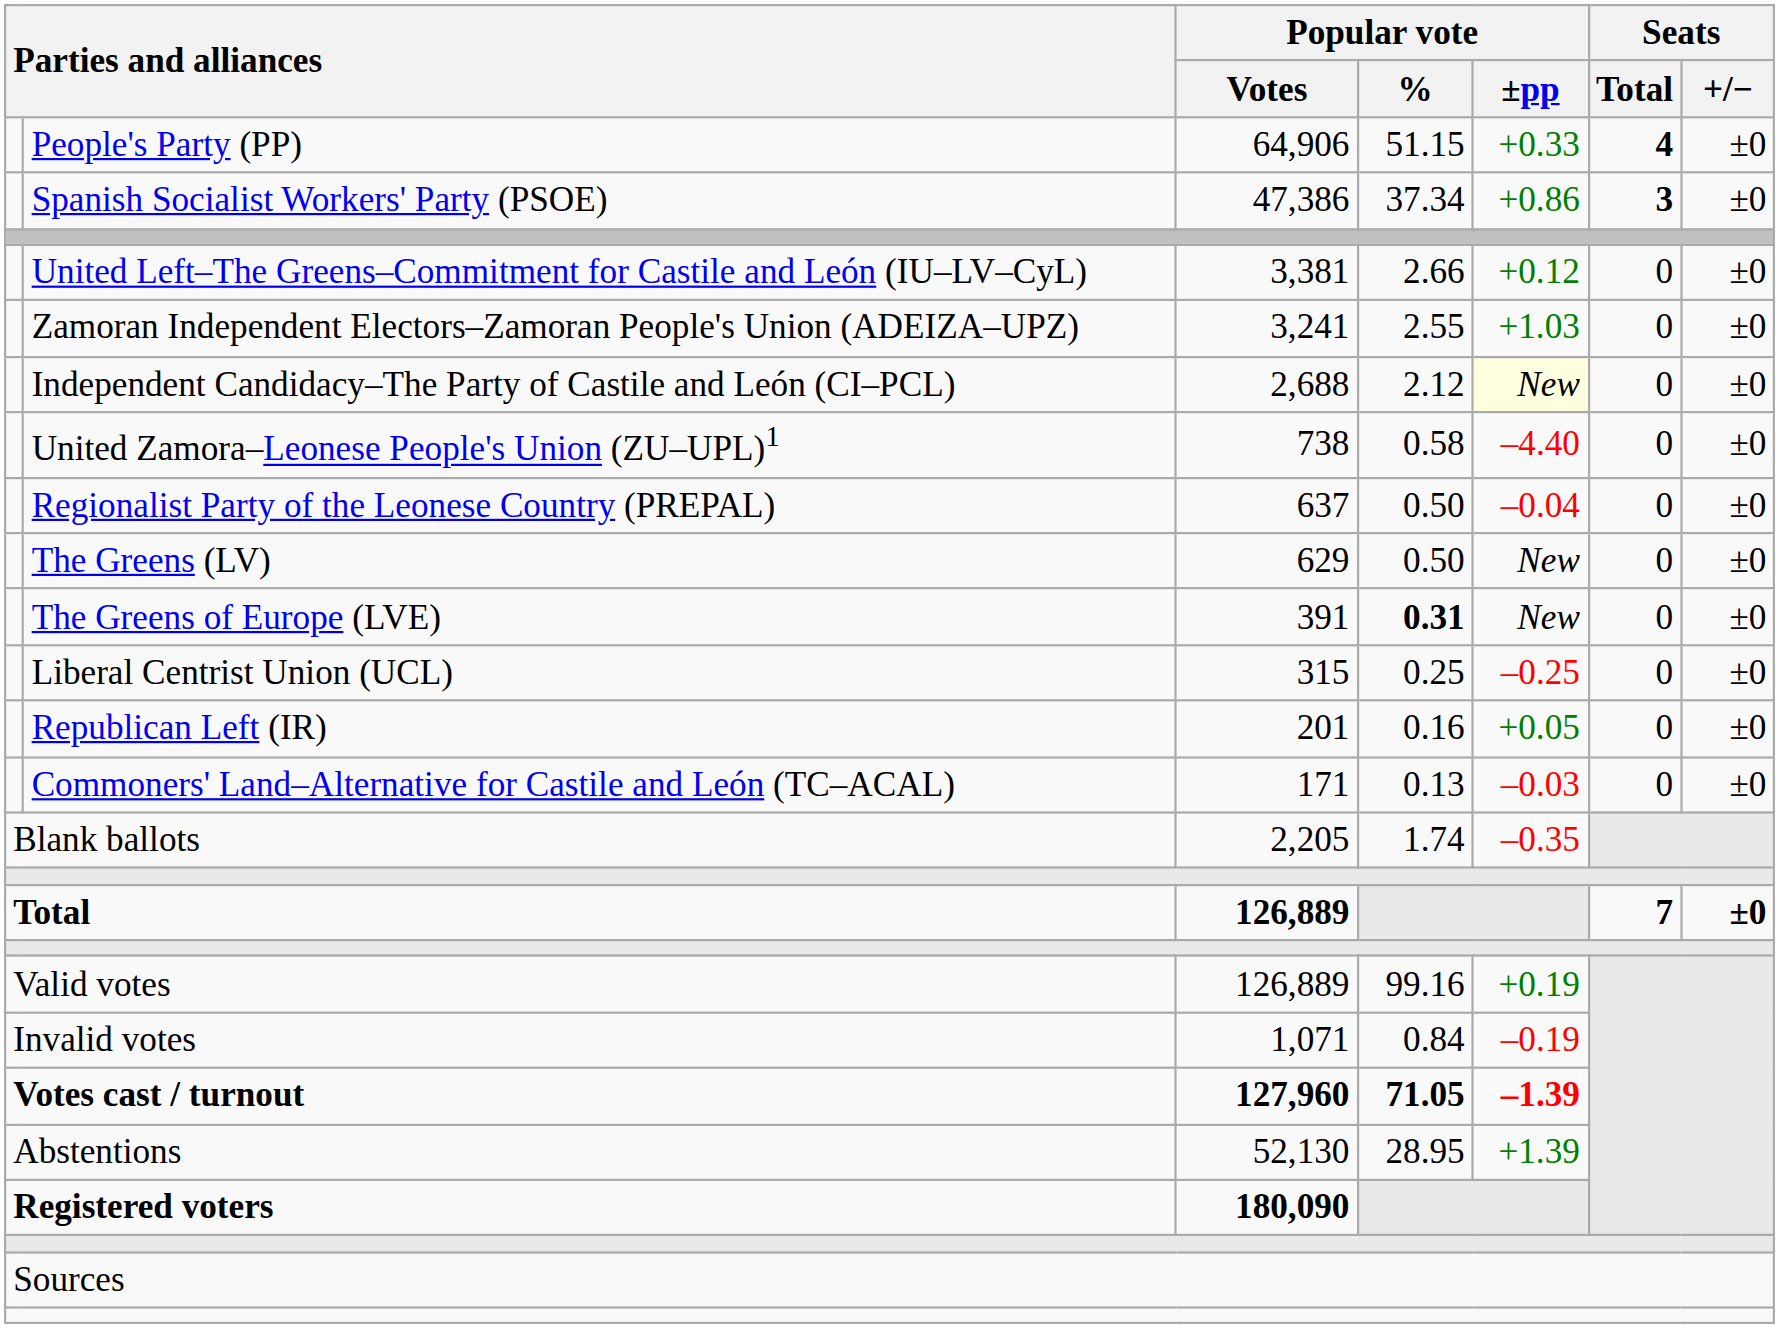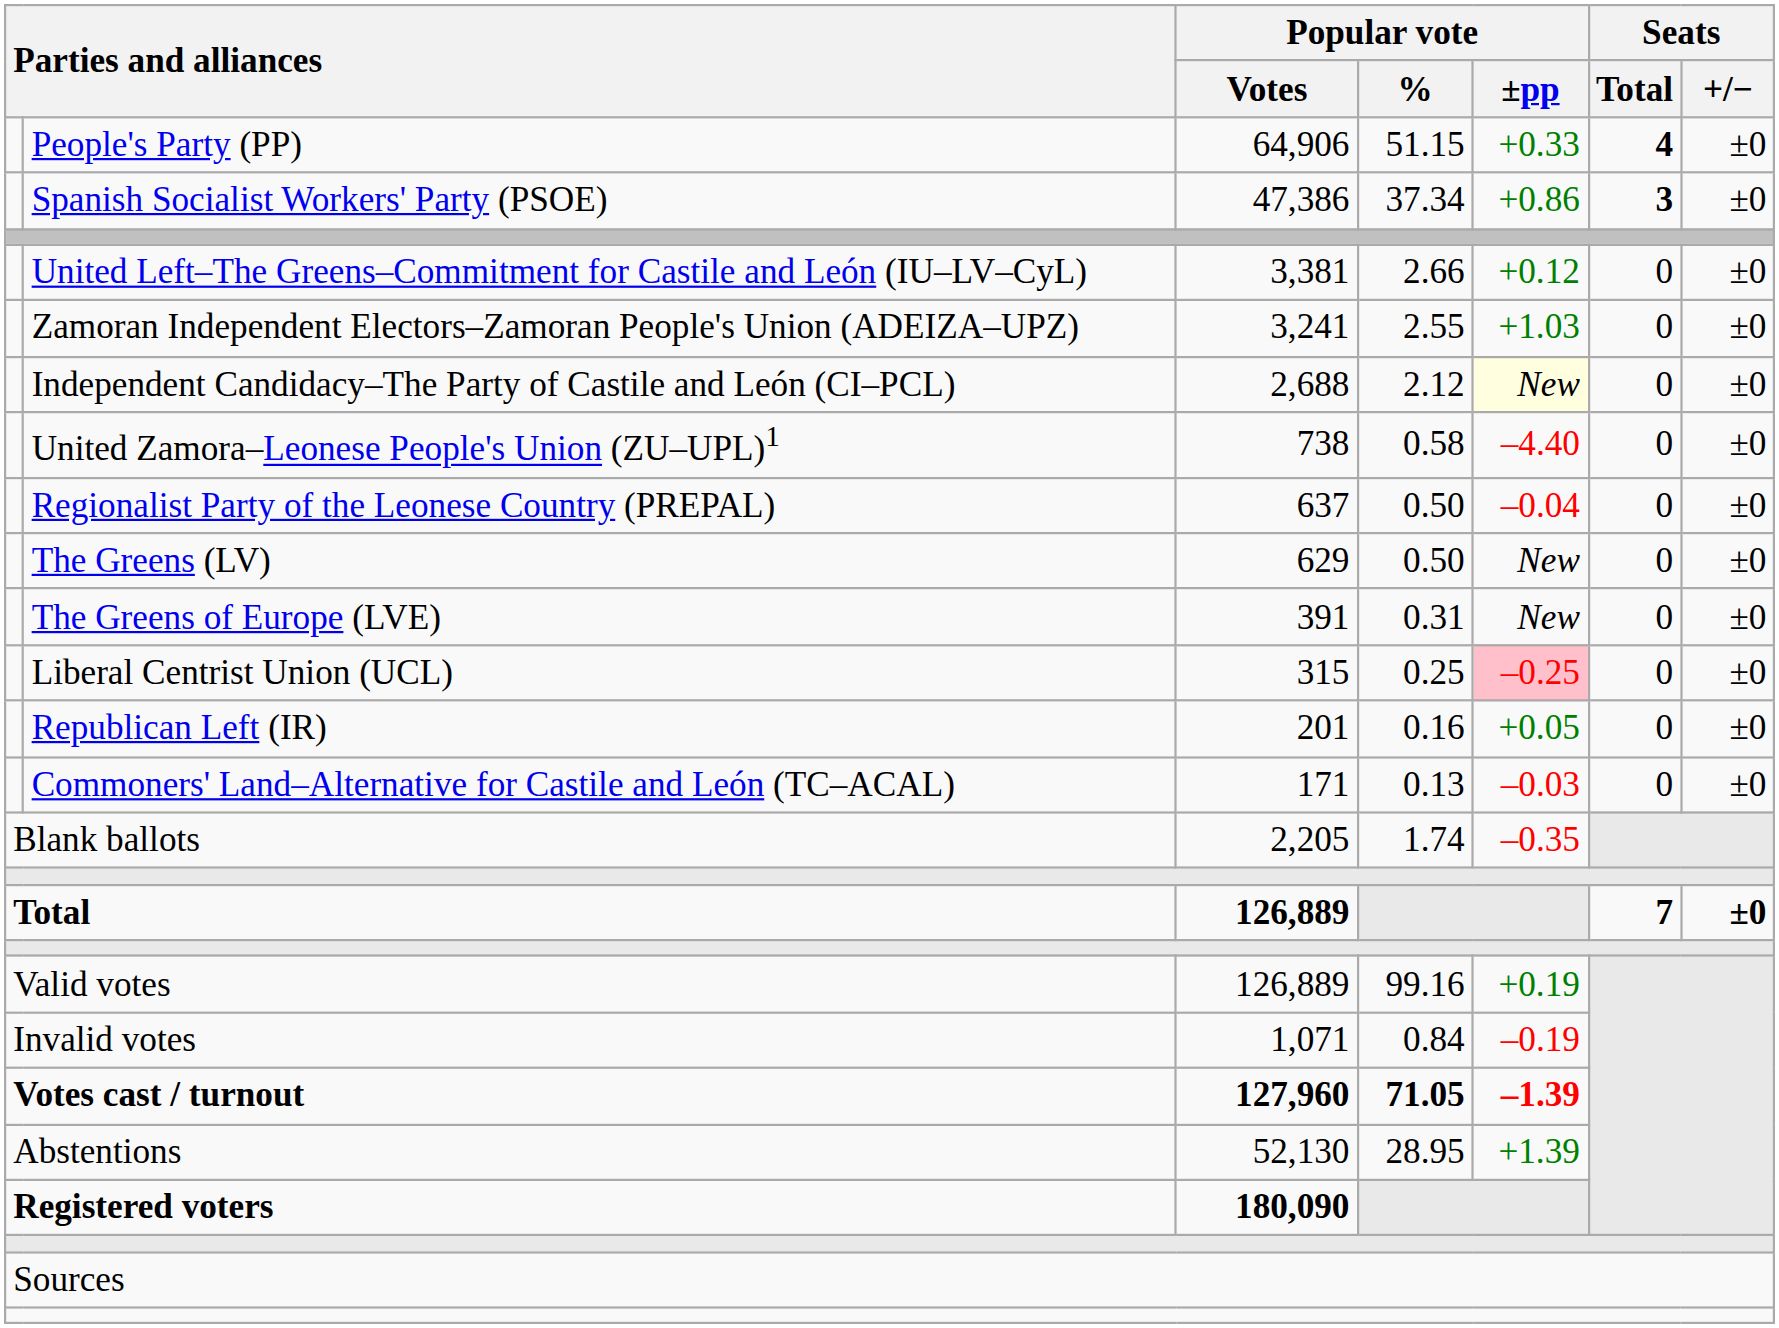(1434, 616) bold -> (1434, 616) normal
(1540, 672) no background -> (1540, 672) pink background
